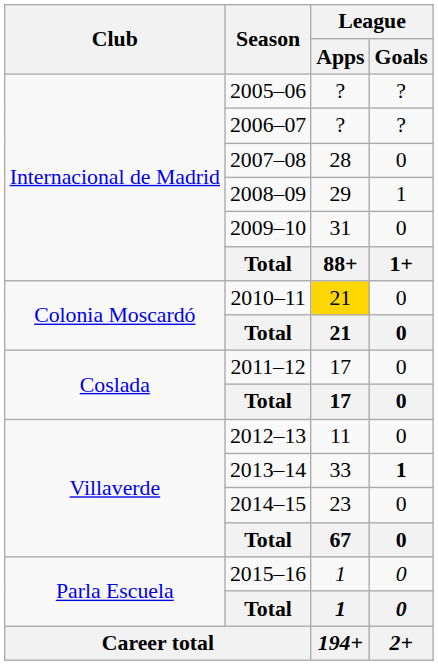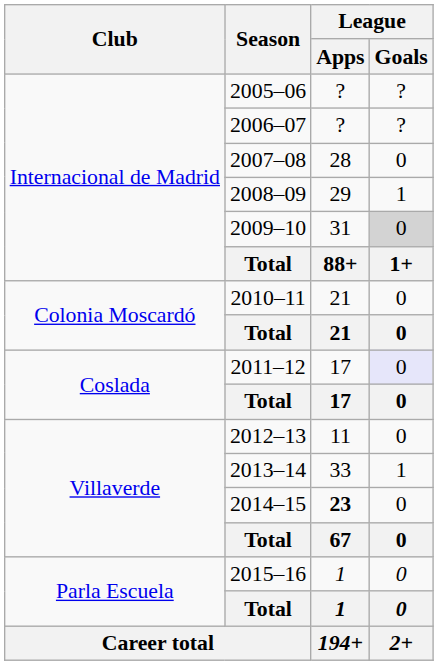(401, 228) no background -> (401, 228) lightgrey background
(340, 297) gold background -> (340, 297) no background
(401, 366) no background -> (401, 366) lavender background
(401, 470) bold -> (401, 470) normal
(340, 504) normal -> (340, 504) bold
